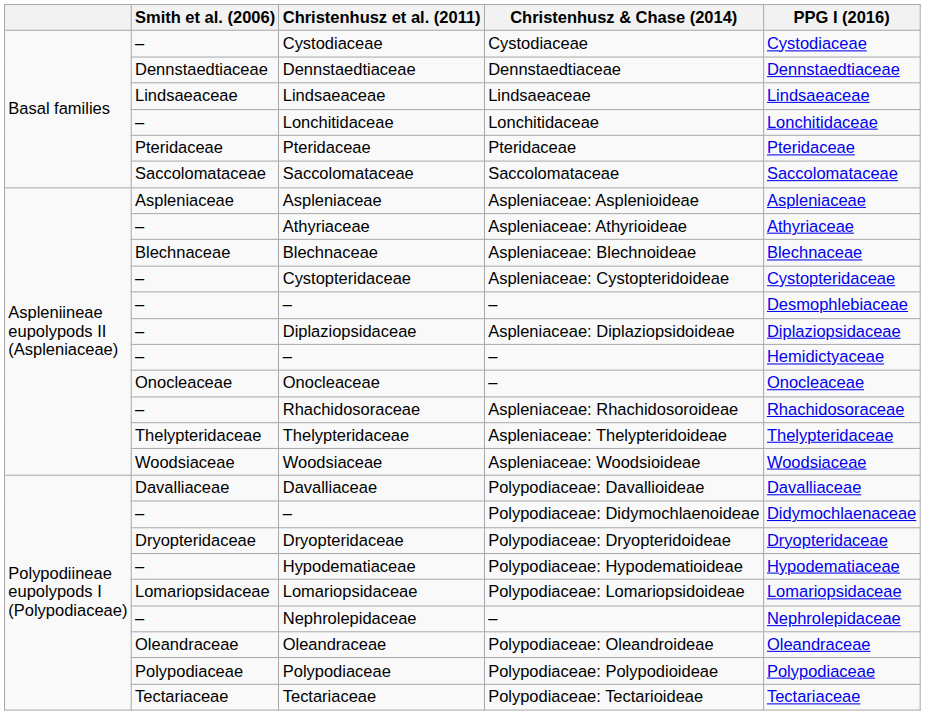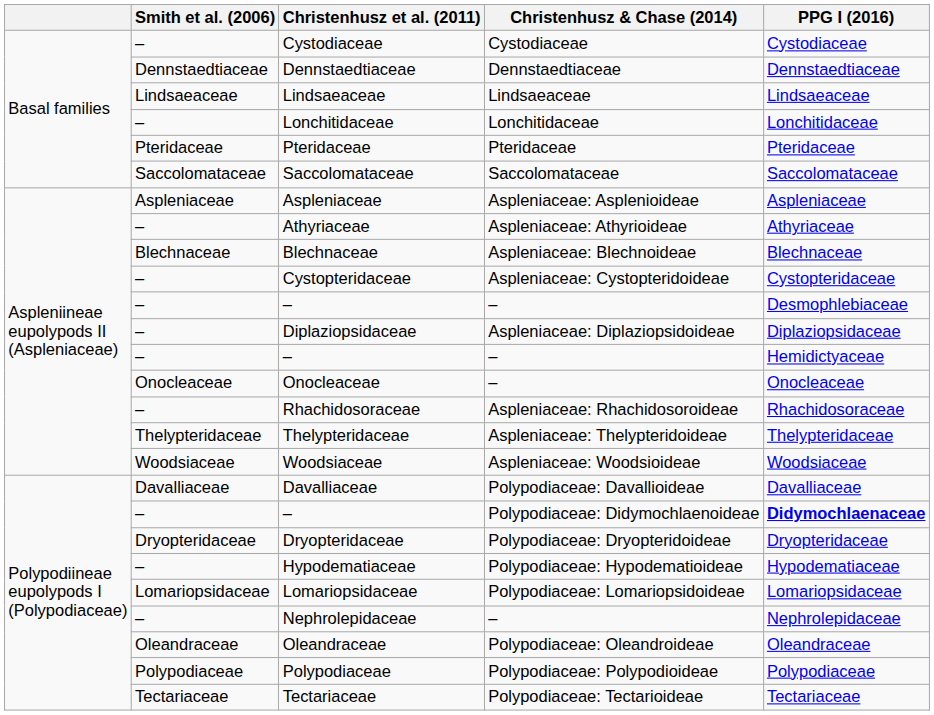(842, 514) normal -> (846, 514) bold
